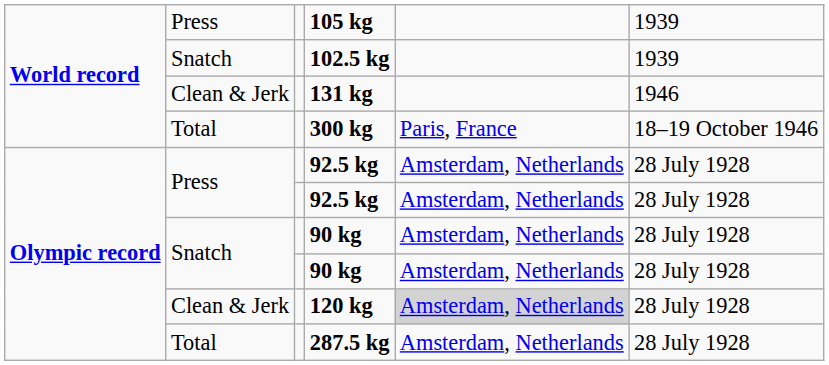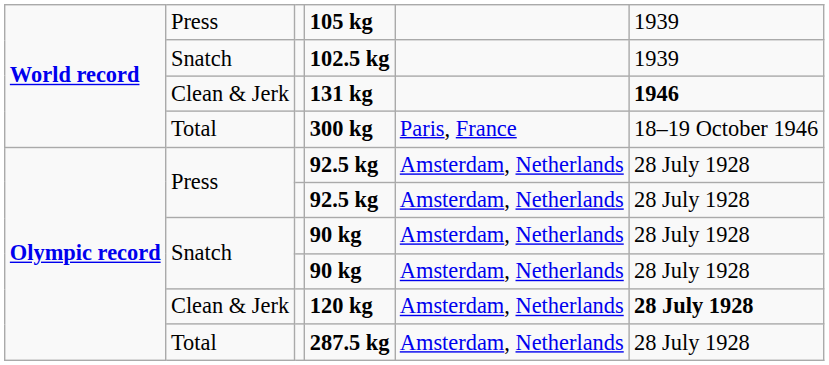(656, 93) normal -> (656, 93) bold
(512, 306) lightgrey background -> (512, 306) no background
(692, 306) normal -> (694, 306) bold
